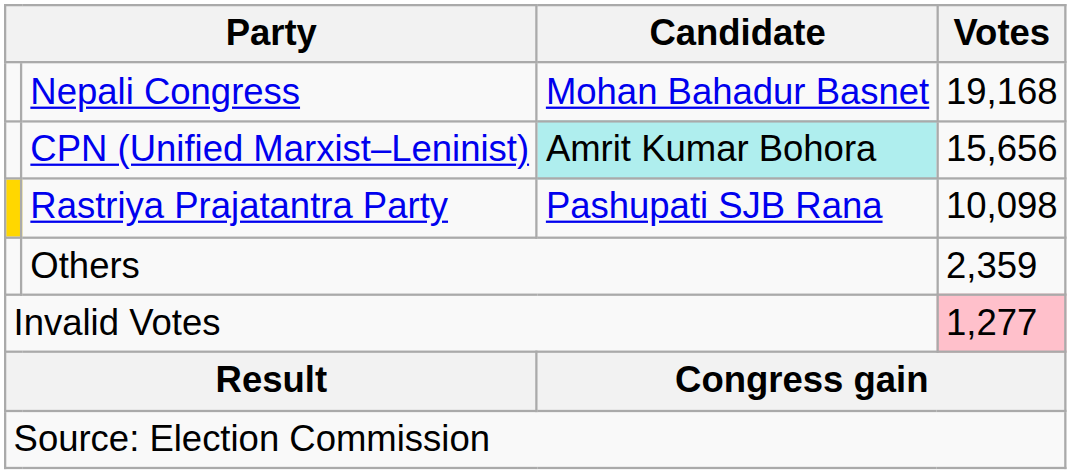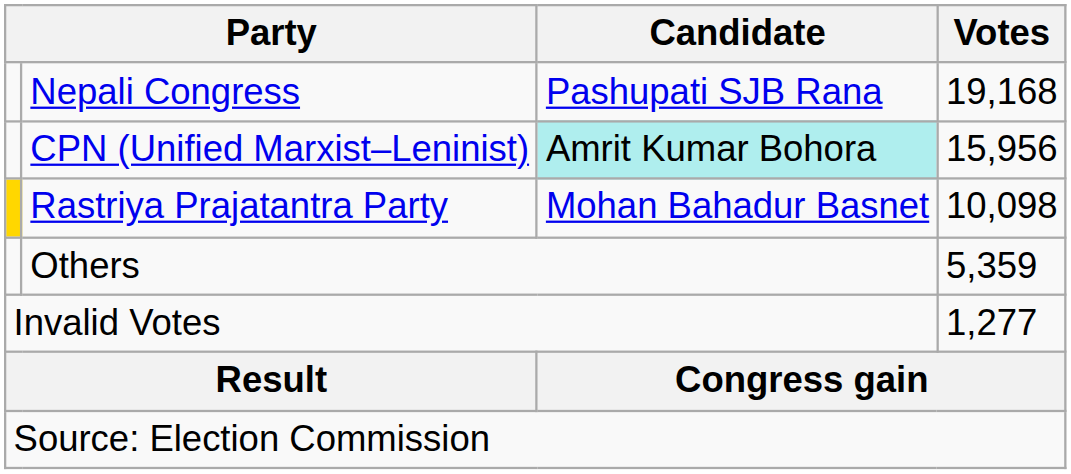(738, 91) Mohan Bahadur Basnet -> (714, 91) Pashupati SJB Rana
(1002, 149) 15,656 -> (1002, 149) 15,956
(714, 206) Pashupati SJB Rana -> (738, 206) Mohan Bahadur Basnet
(992, 264) 2,359 -> (992, 264) 5,359
(992, 322) pink background -> (992, 322) no background
